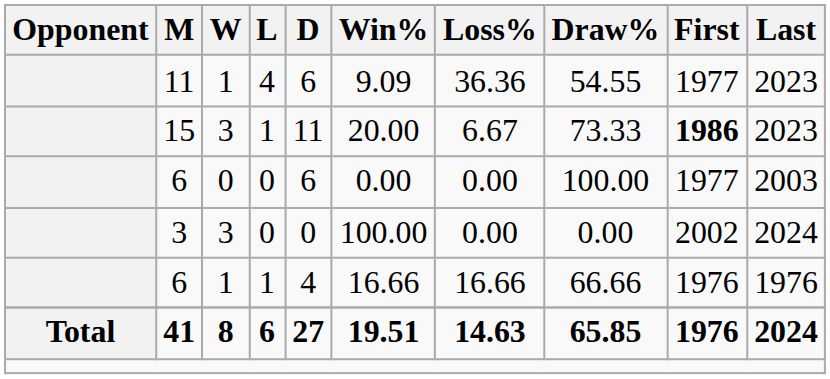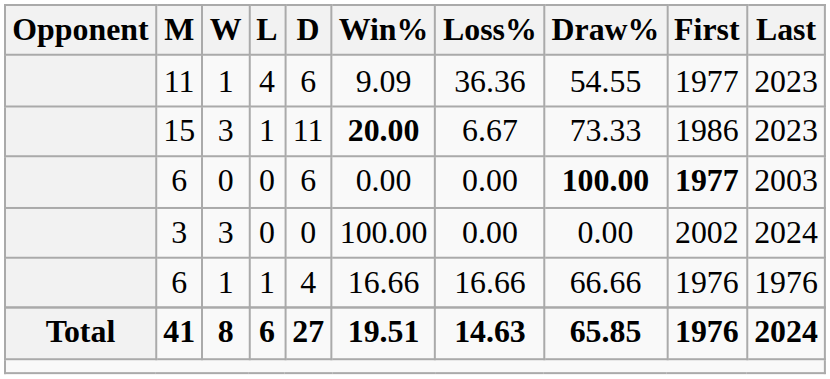(384, 130) normal -> (384, 130) bold
(707, 130) bold -> (707, 130) normal
(605, 181) normal -> (605, 181) bold
(707, 181) normal -> (707, 181) bold
